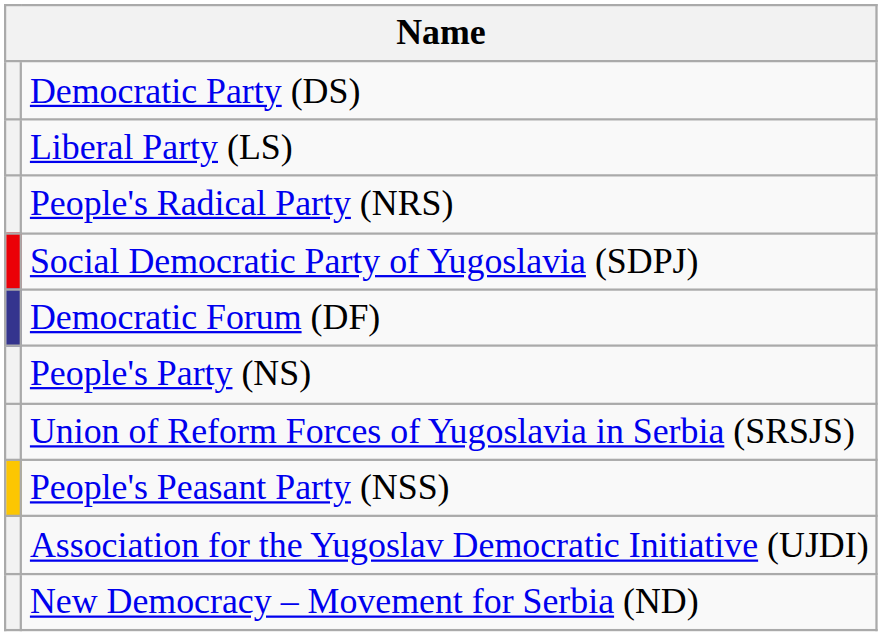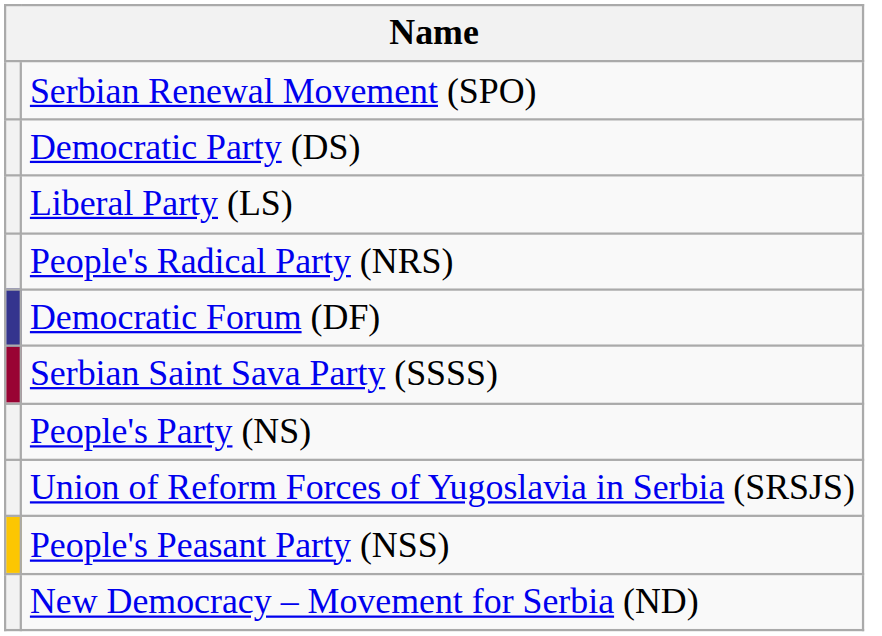+ row: (283, 89)
- row: (364, 260)
+ row: (264, 373)
- row: (449, 544)
